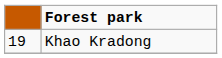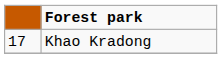(17, 42) 19 -> (17, 42) 17
